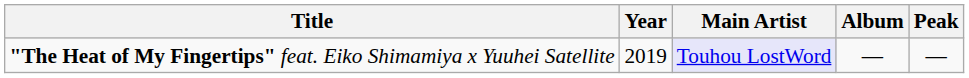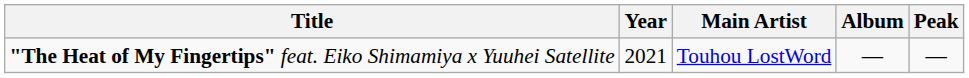(646, 55) 2019 -> (646, 55) 2021
(754, 55) lavender background -> (754, 55) no background
